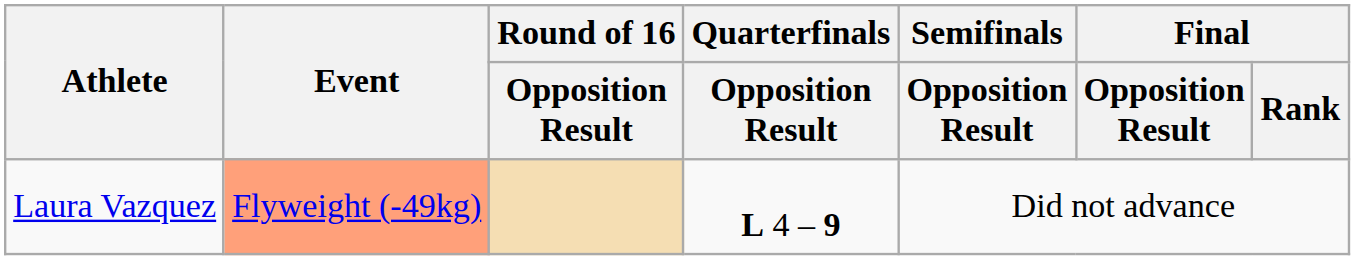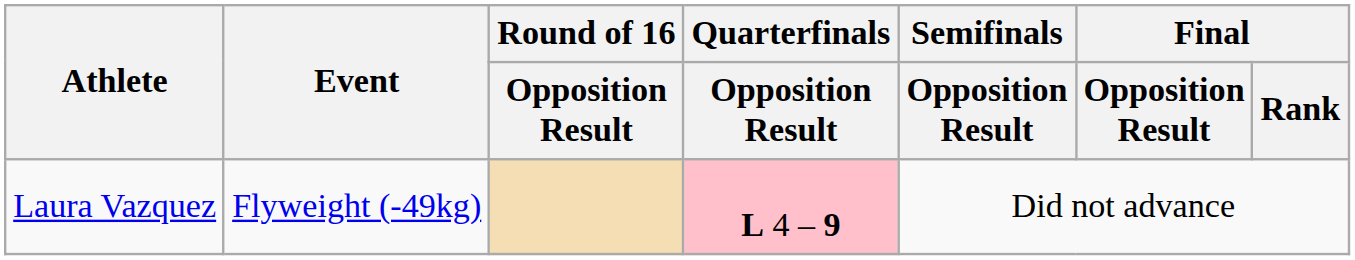(357, 206) lightsalmon background -> (357, 206) no background
(791, 226) no background -> (791, 226) pink background
